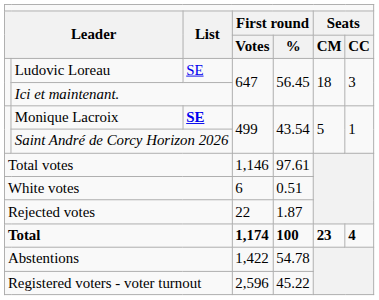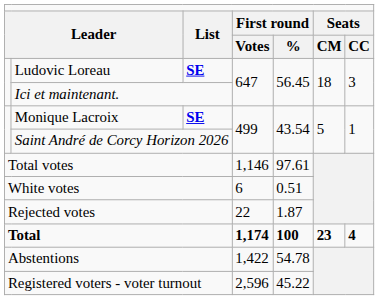(195, 70) normal -> (195, 70) bold
